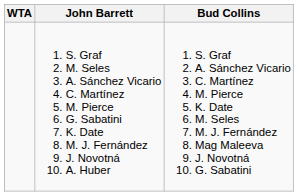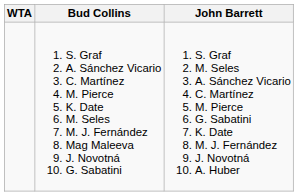columns swapped: (229, 13) <-> (99, 13)
